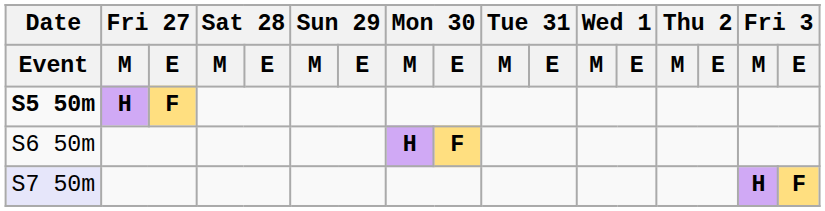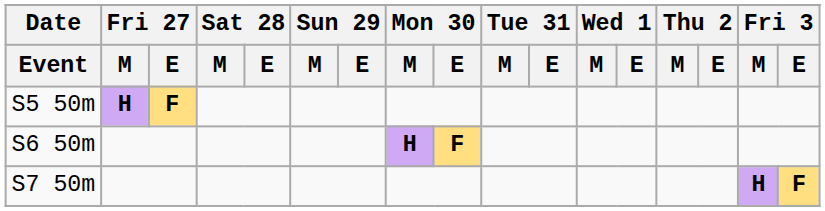(53, 105) bold -> (53, 105) normal
(53, 186) lavender background -> (53, 186) no background
